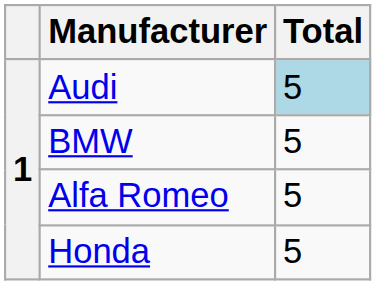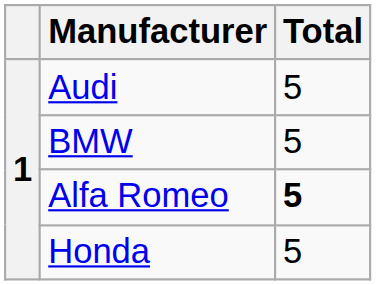(293, 86) lightblue background -> (293, 86) no background
(293, 196) normal -> (293, 196) bold
